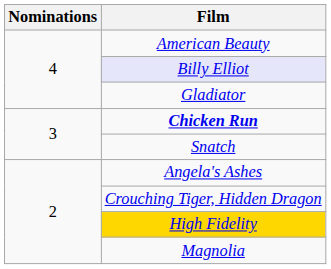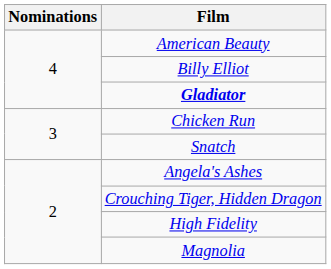(213, 69) lavender background -> (213, 69) no background
(213, 95) normal -> (213, 95) bold
(213, 120) bold -> (213, 120) normal
(213, 224) gold background -> (213, 224) no background
